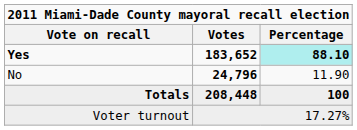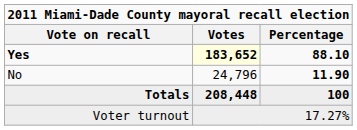(231, 55) no background -> (231, 55) lightyellow background
(331, 55) paleturquoise background -> (331, 55) no background
(235, 75) bold -> (235, 75) normal
(331, 75) normal -> (331, 75) bold
